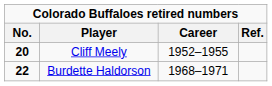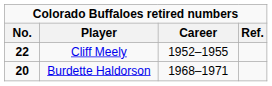(22, 52) 20 -> (22, 52) 22
(22, 71) 22 -> (22, 71) 20
